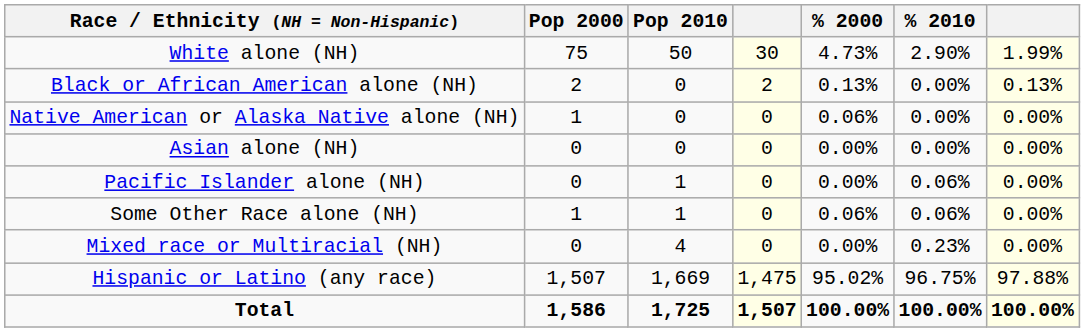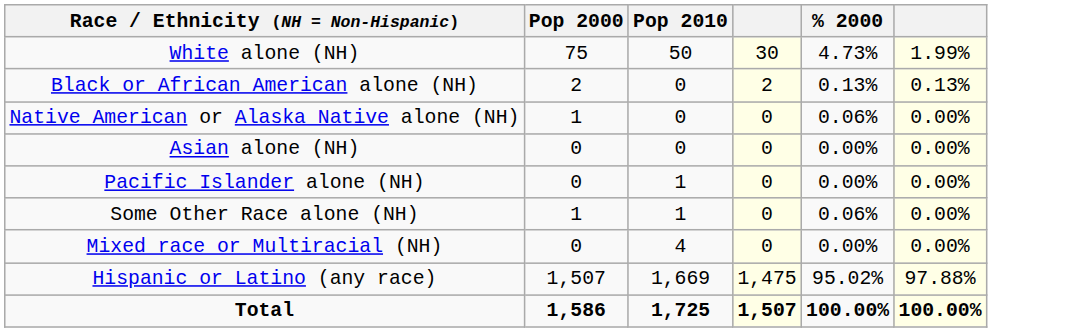- column: (940, 21)
